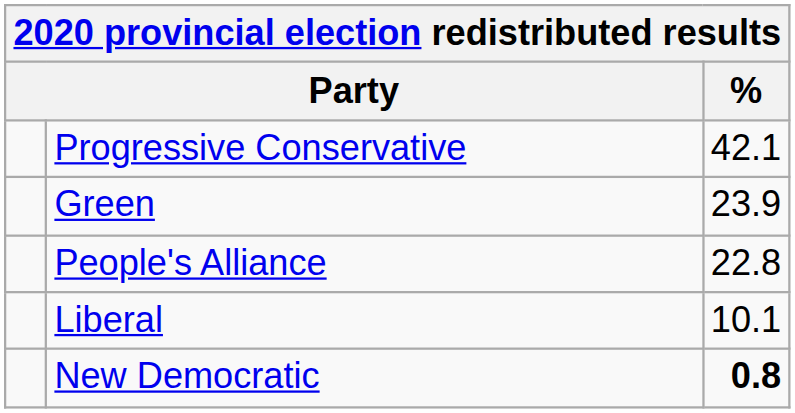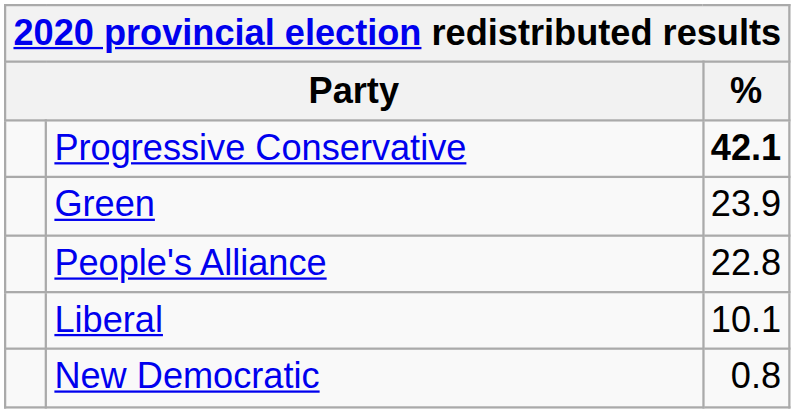(746, 147) normal -> (746, 147) bold
(756, 377) bold -> (756, 377) normal
